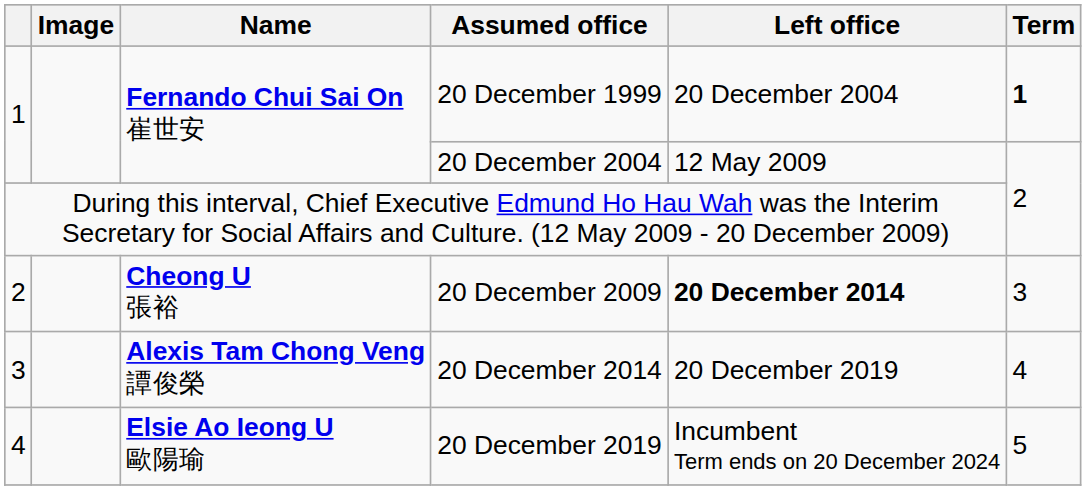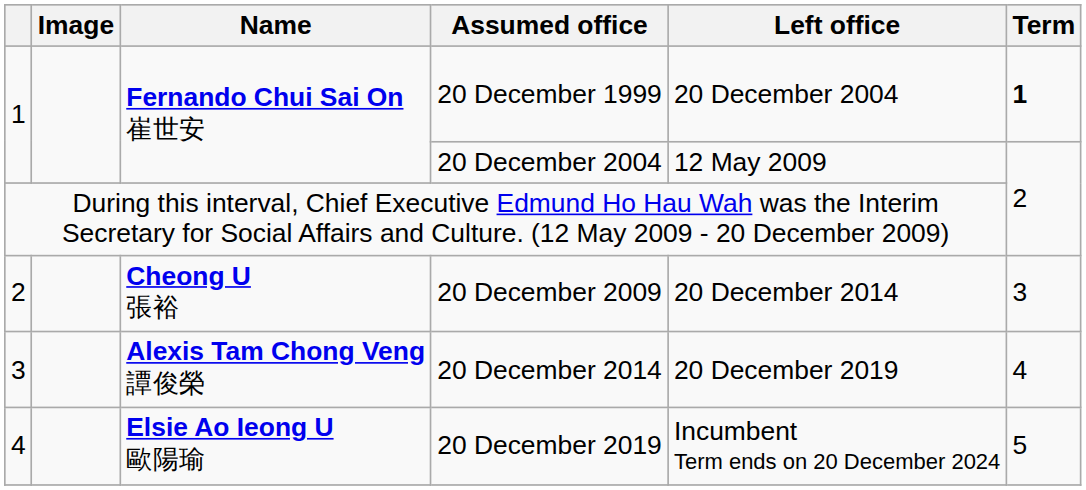(789, 292) bold -> (786, 292) normal
